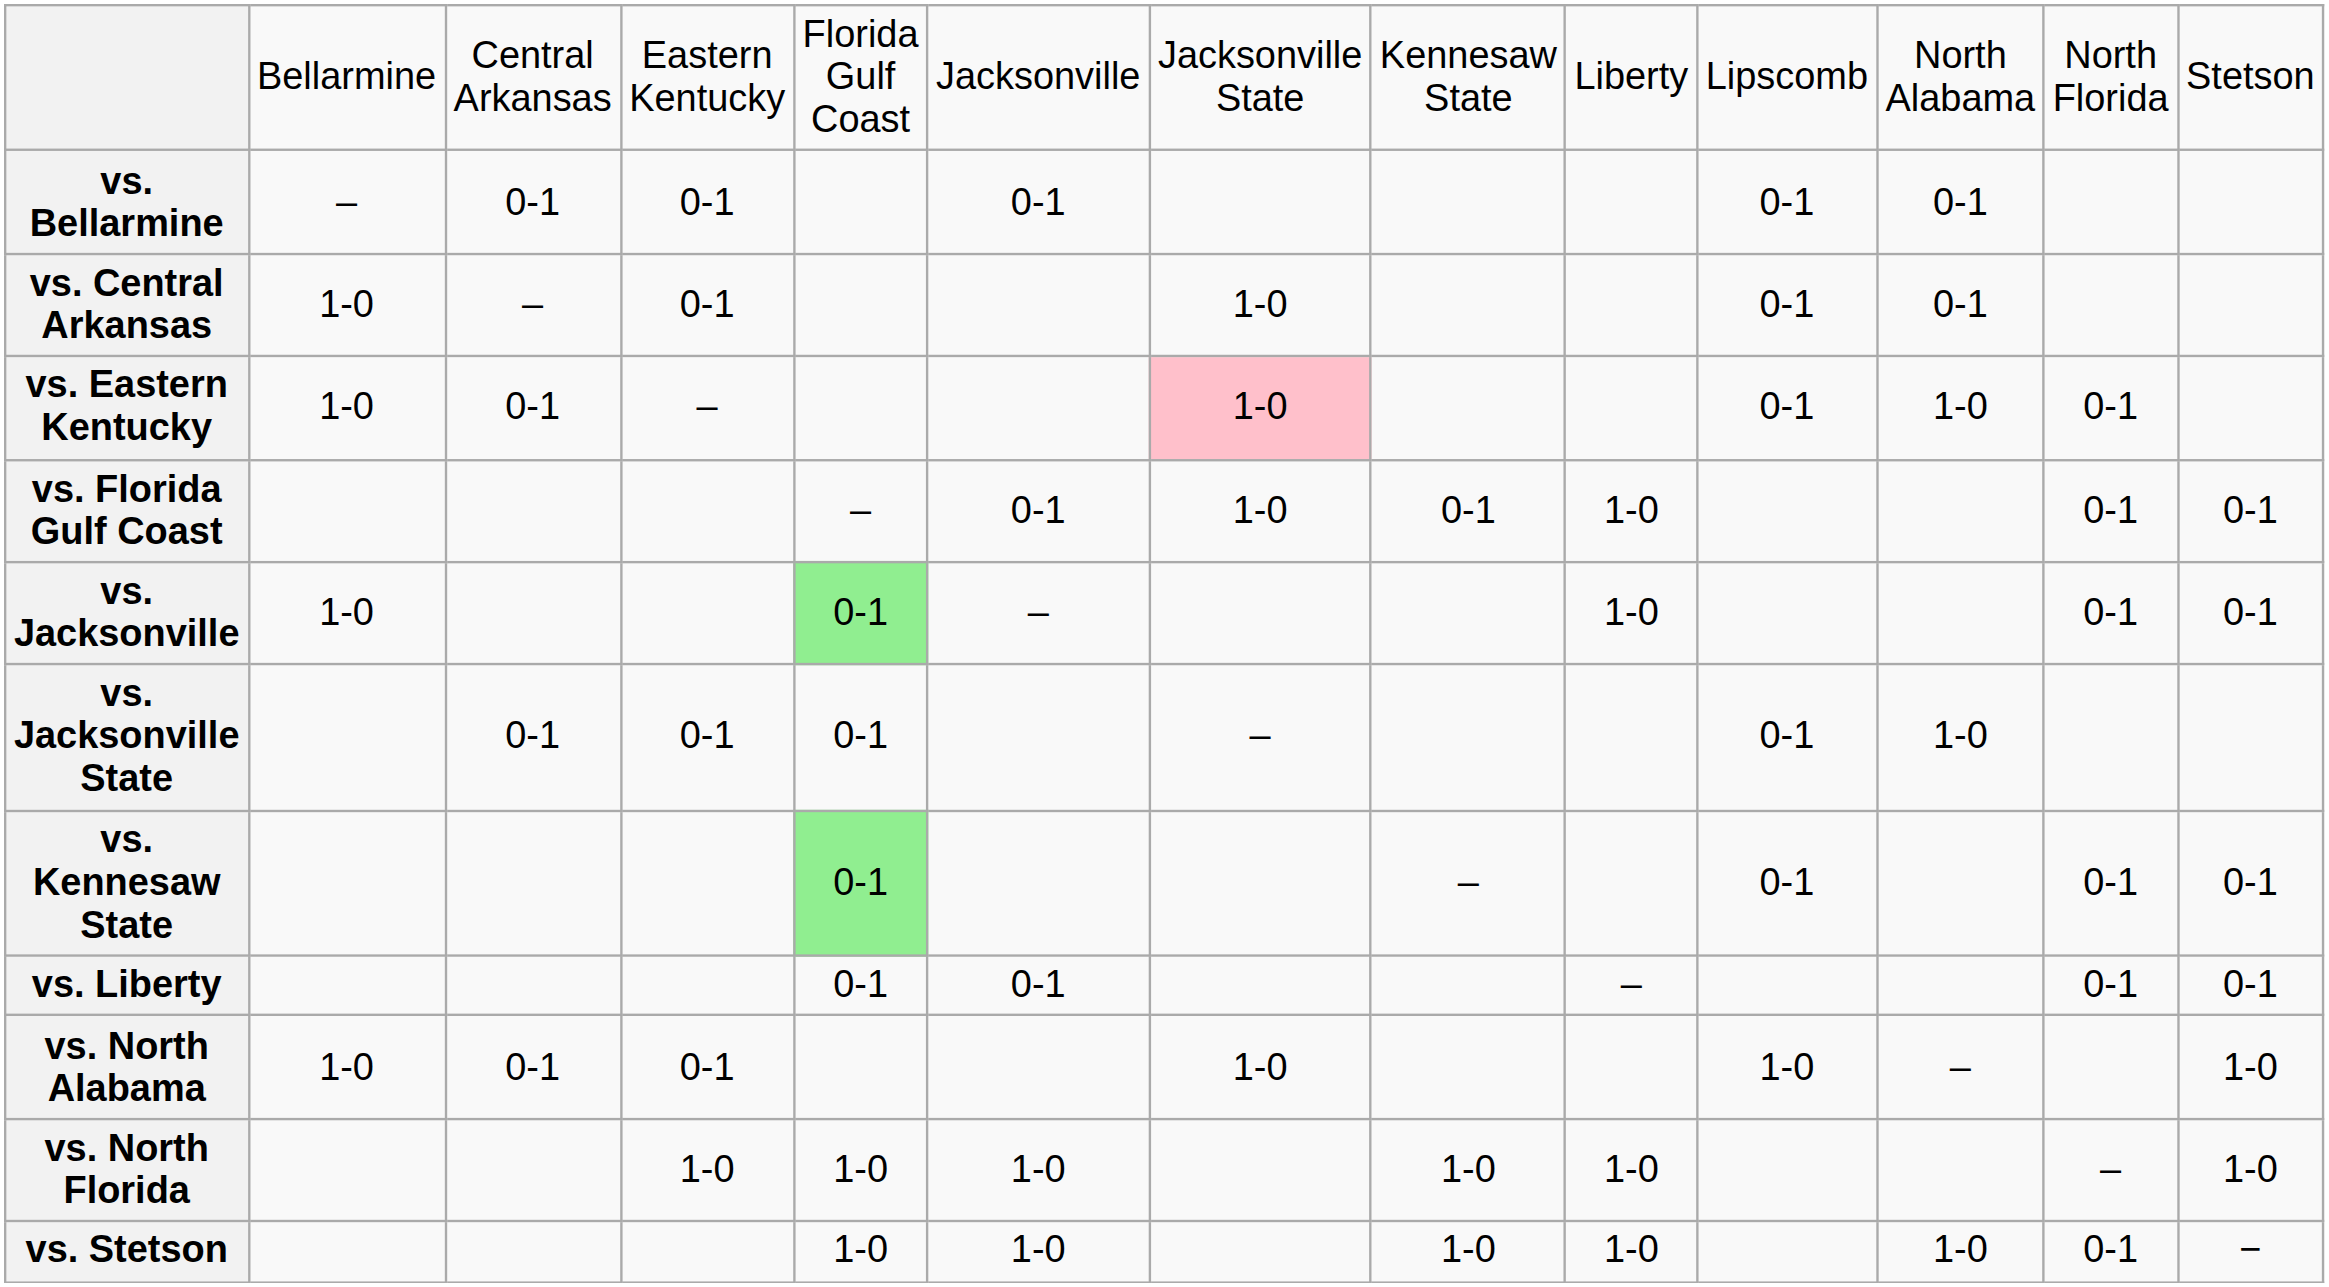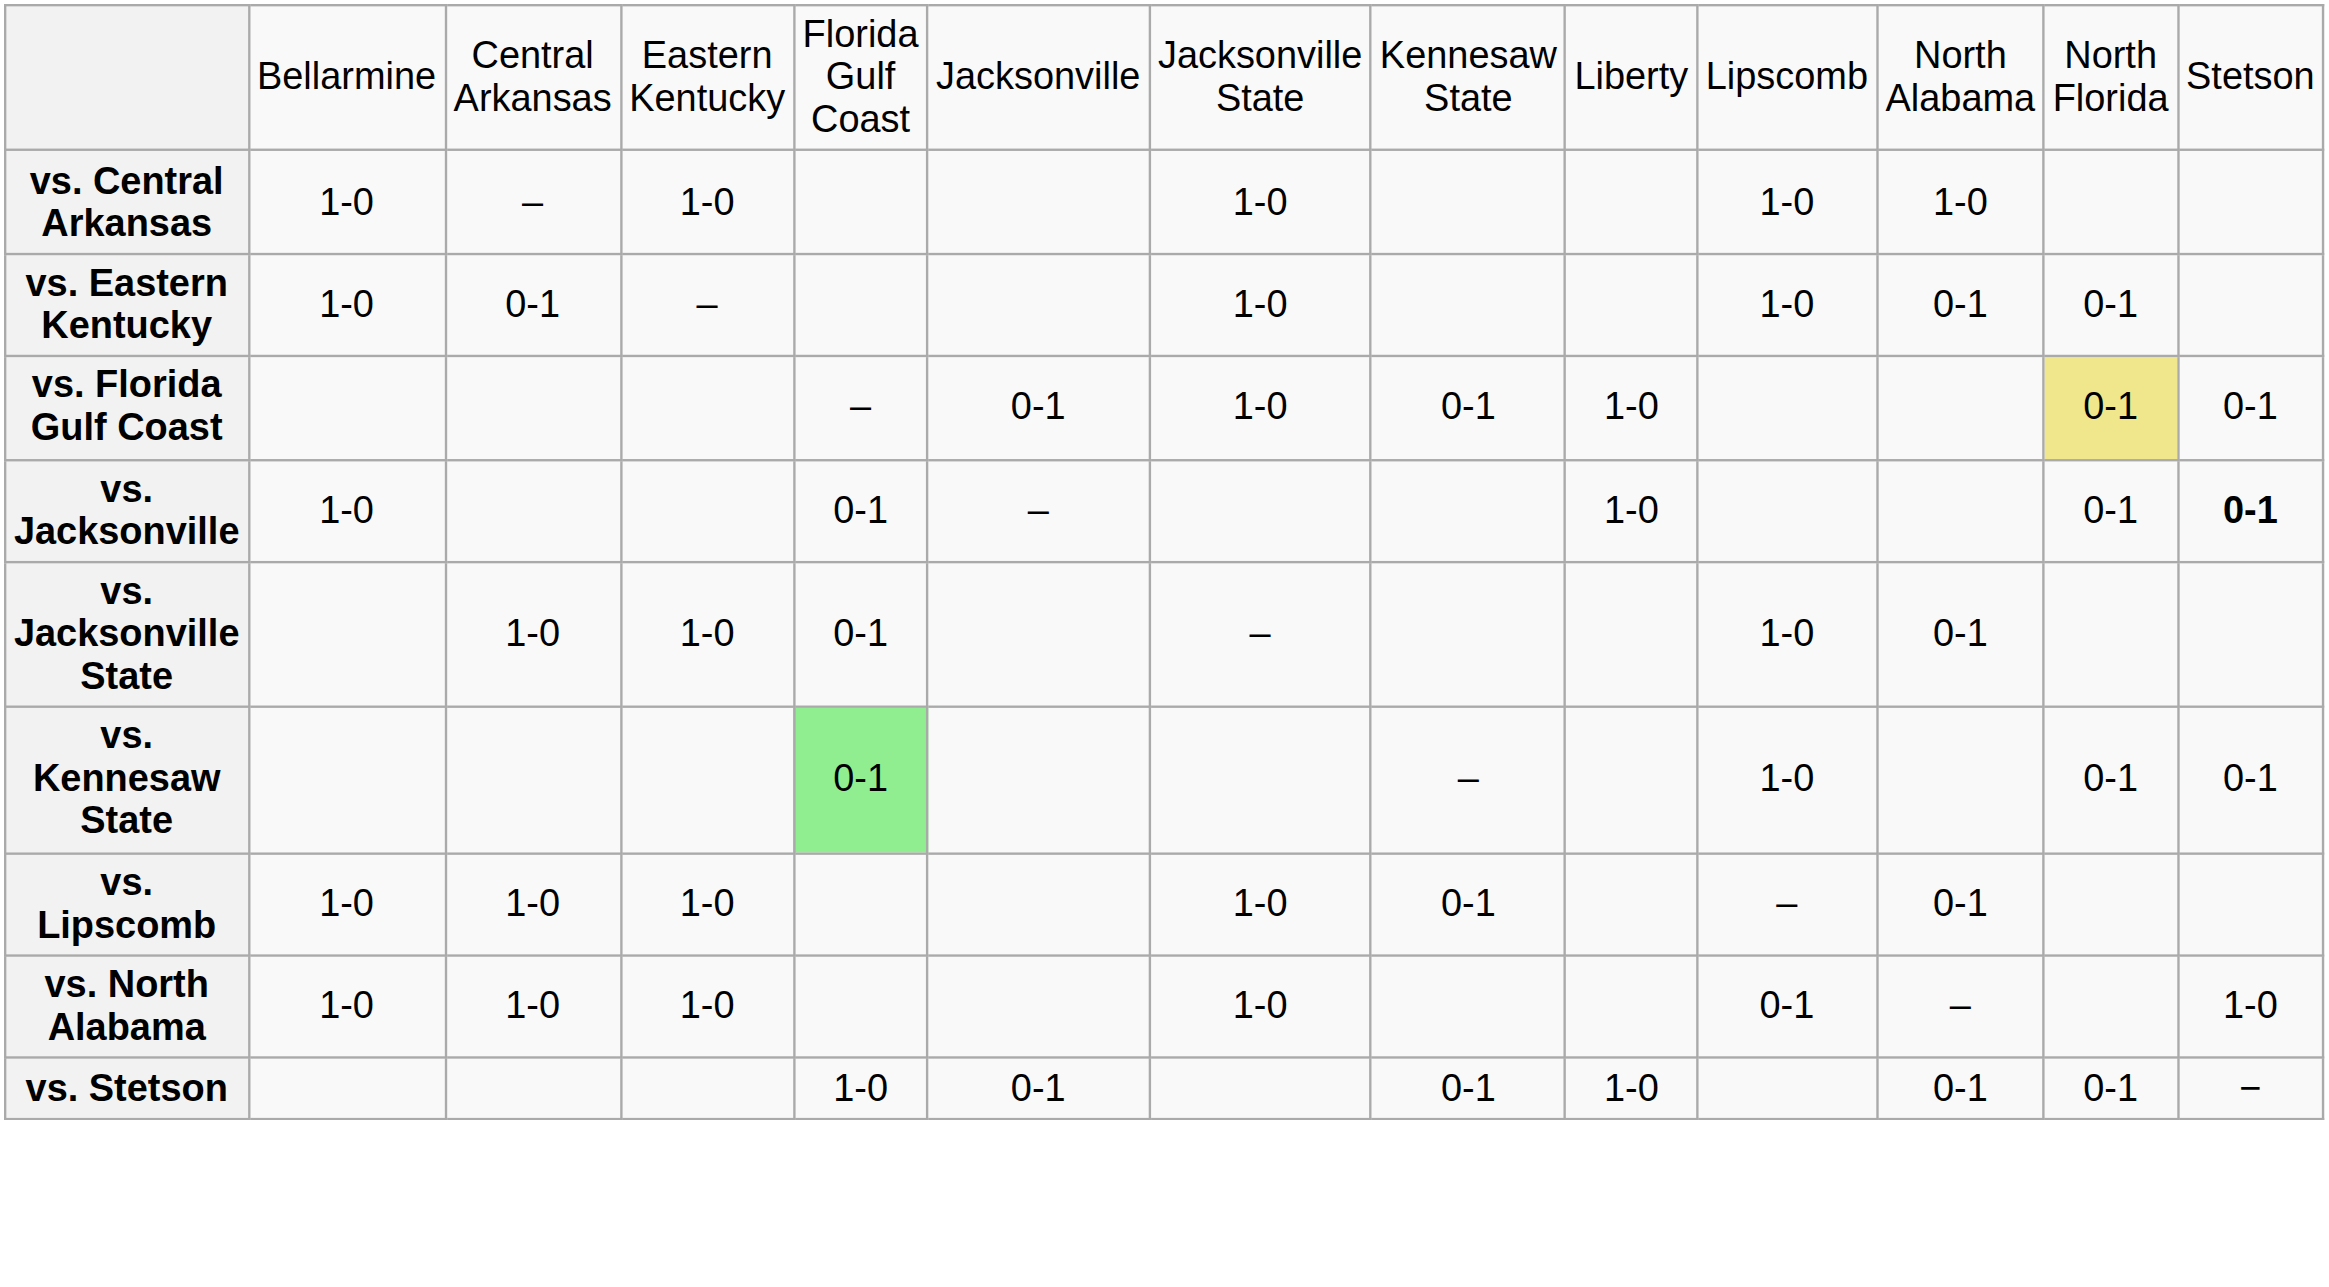- row: (127, 201)
(707, 304) 0-1 -> (707, 201) 1-0
(1787, 304) 0-1 -> (1787, 201) 1-0
(1960, 304) 0-1 -> (1960, 201) 1-0
(1260, 406) pink background -> (1260, 304) no background
(1787, 406) 0-1 -> (1787, 304) 1-0
(1960, 406) 1-0 -> (1960, 304) 0-1
(2111, 509) no background -> (2111, 406) khaki background
(861, 612) lightgreen background -> (861, 509) no background
(2250, 612) normal -> (2250, 509) bold
(533, 736) 0-1 -> (533, 633) 1-0
(707, 736) 0-1 -> (707, 633) 1-0
(1787, 736) 0-1 -> (1787, 633) 1-0
(1960, 736) 1-0 -> (1960, 633) 0-1
(1787, 882) 0-1 -> (1787, 779) 1-0
- row: (127, 984)
+ row: (127, 903)
(533, 1066) 0-1 -> (533, 1006) 1-0
(707, 1066) 0-1 -> (707, 1006) 1-0
(1787, 1066) 1-0 -> (1787, 1006) 0-1
- row: (127, 1169)
(1038, 1250) 1-0 -> (1038, 1087) 0-1
(1468, 1250) 1-0 -> (1468, 1087) 0-1
(1960, 1250) 1-0 -> (1960, 1087) 0-1
